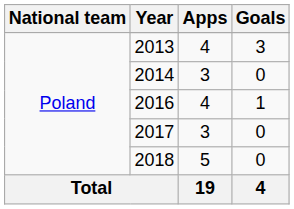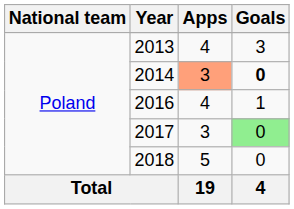(205, 75) no background -> (205, 75) lightsalmon background
(261, 75) normal -> (261, 75) bold
(261, 132) no background -> (261, 132) lightgreen background
